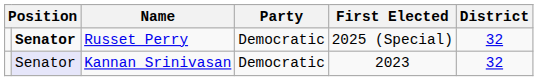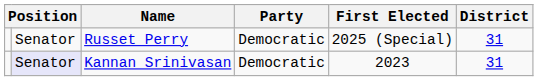(45, 40) bold -> (45, 40) normal
(494, 40) 32 -> (494, 40) 31
(494, 63) 32 -> (494, 63) 31
